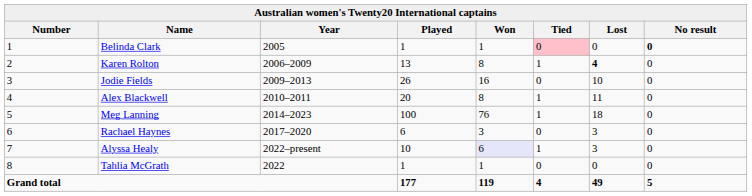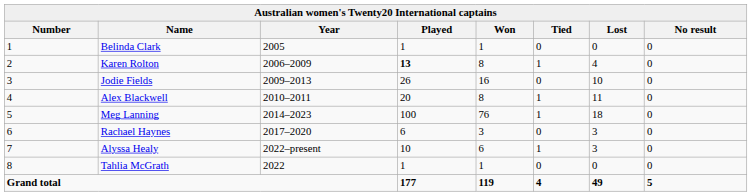(539, 47) pink background -> (539, 47) no background
(650, 47) bold -> (650, 47) normal
(405, 64) normal -> (405, 64) bold
(595, 64) bold -> (595, 64) normal
(481, 149) lavender background -> (481, 149) no background
